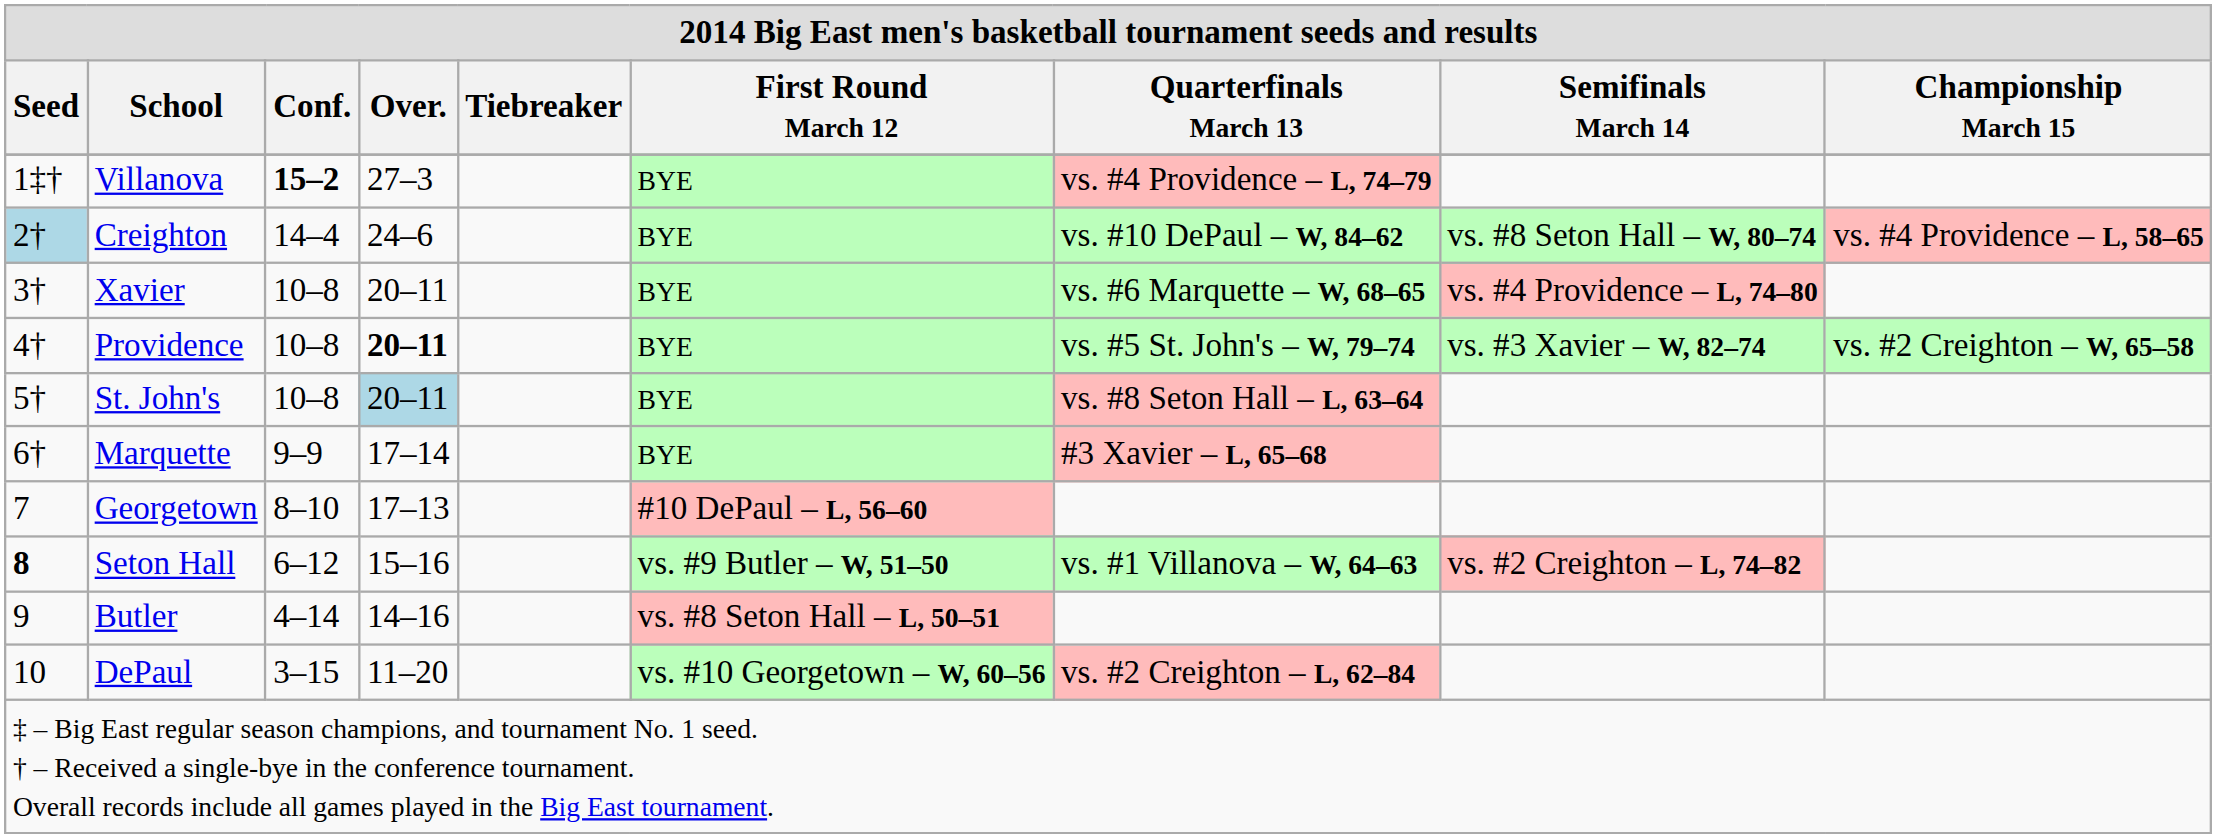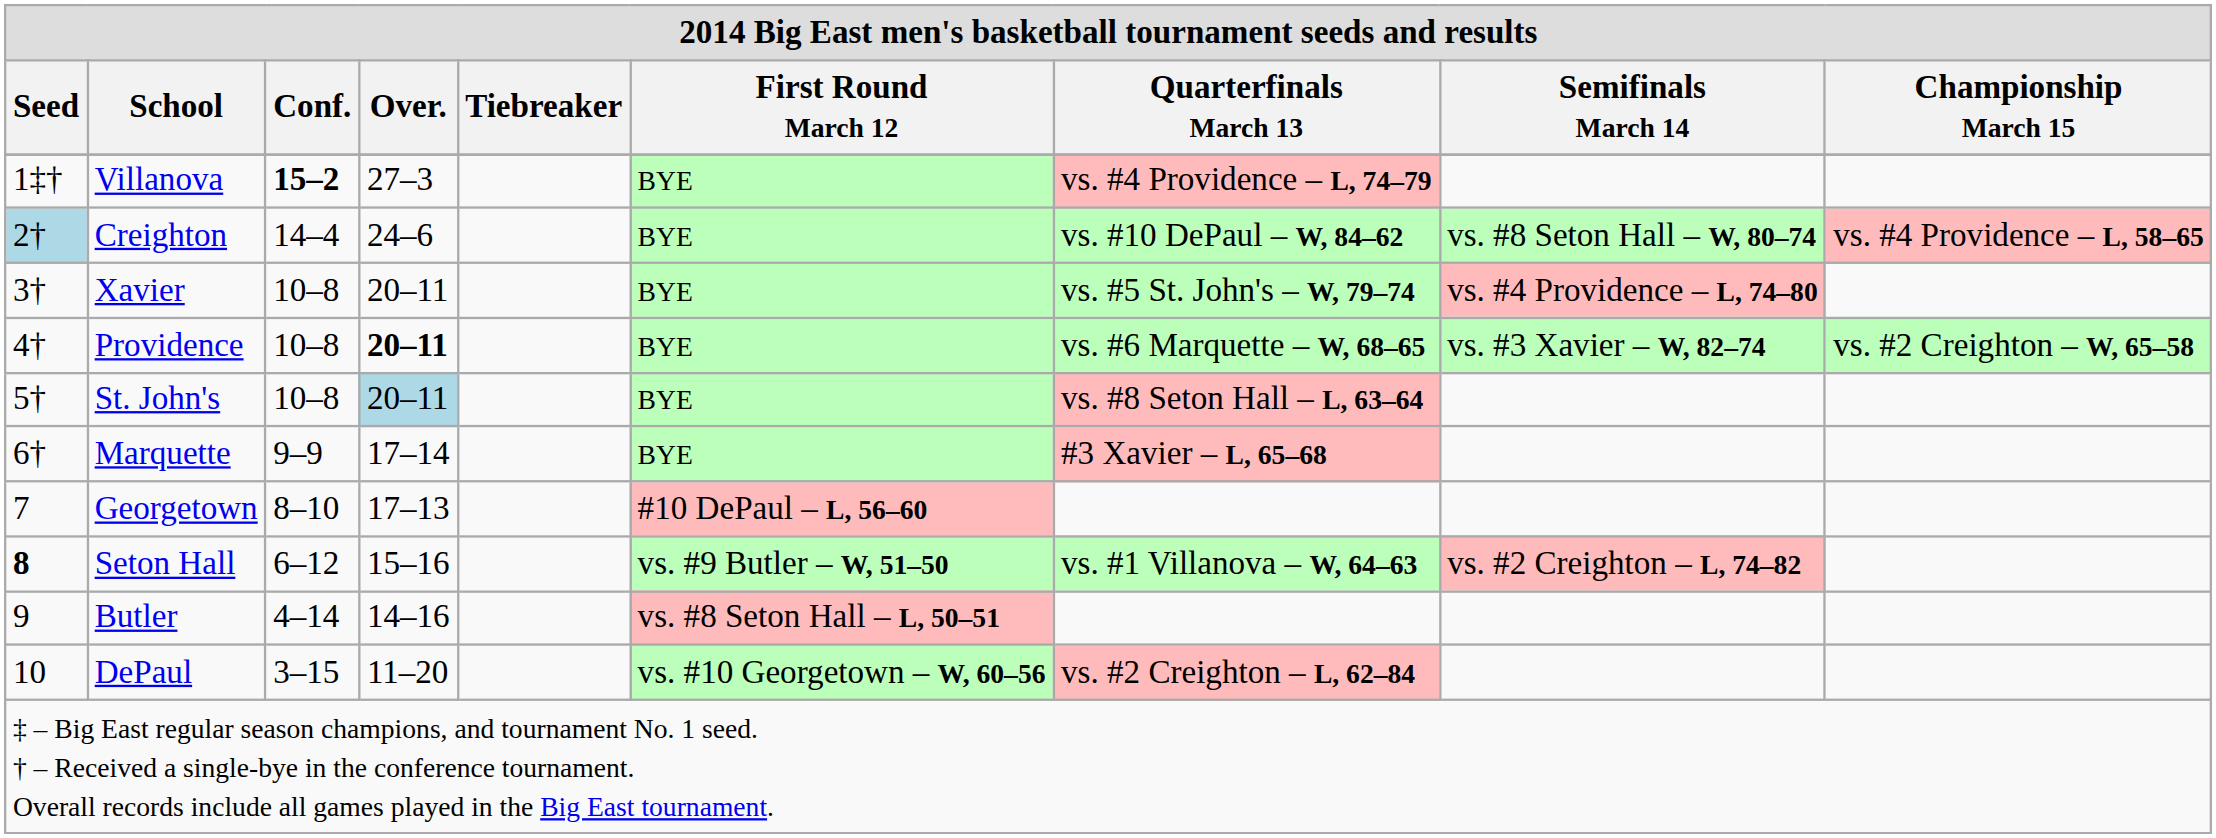(1243, 289) vs. #6 Marquette – W, 68–65 -> (1238, 289) vs. #5 St. John's – W, 79–74
(1238, 344) vs. #5 St. John's – W, 79–74 -> (1243, 344) vs. #6 Marquette – W, 68–65
